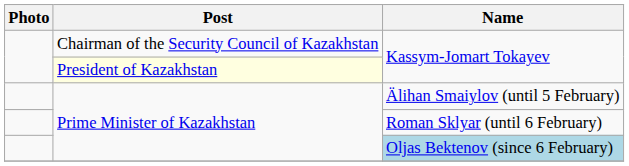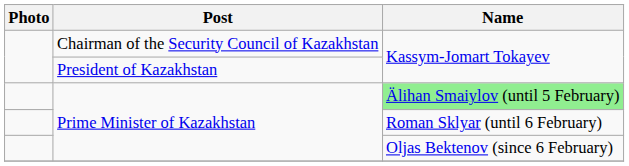(137, 69) lightyellow background -> (137, 69) no background
(503, 95) no background -> (503, 95) lightgreen background
(499, 148) lightblue background -> (499, 148) no background
